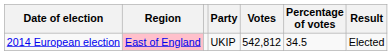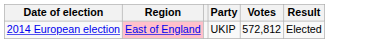- column: (315, 19)
(262, 42) 542,812 -> (262, 30) 572,812
